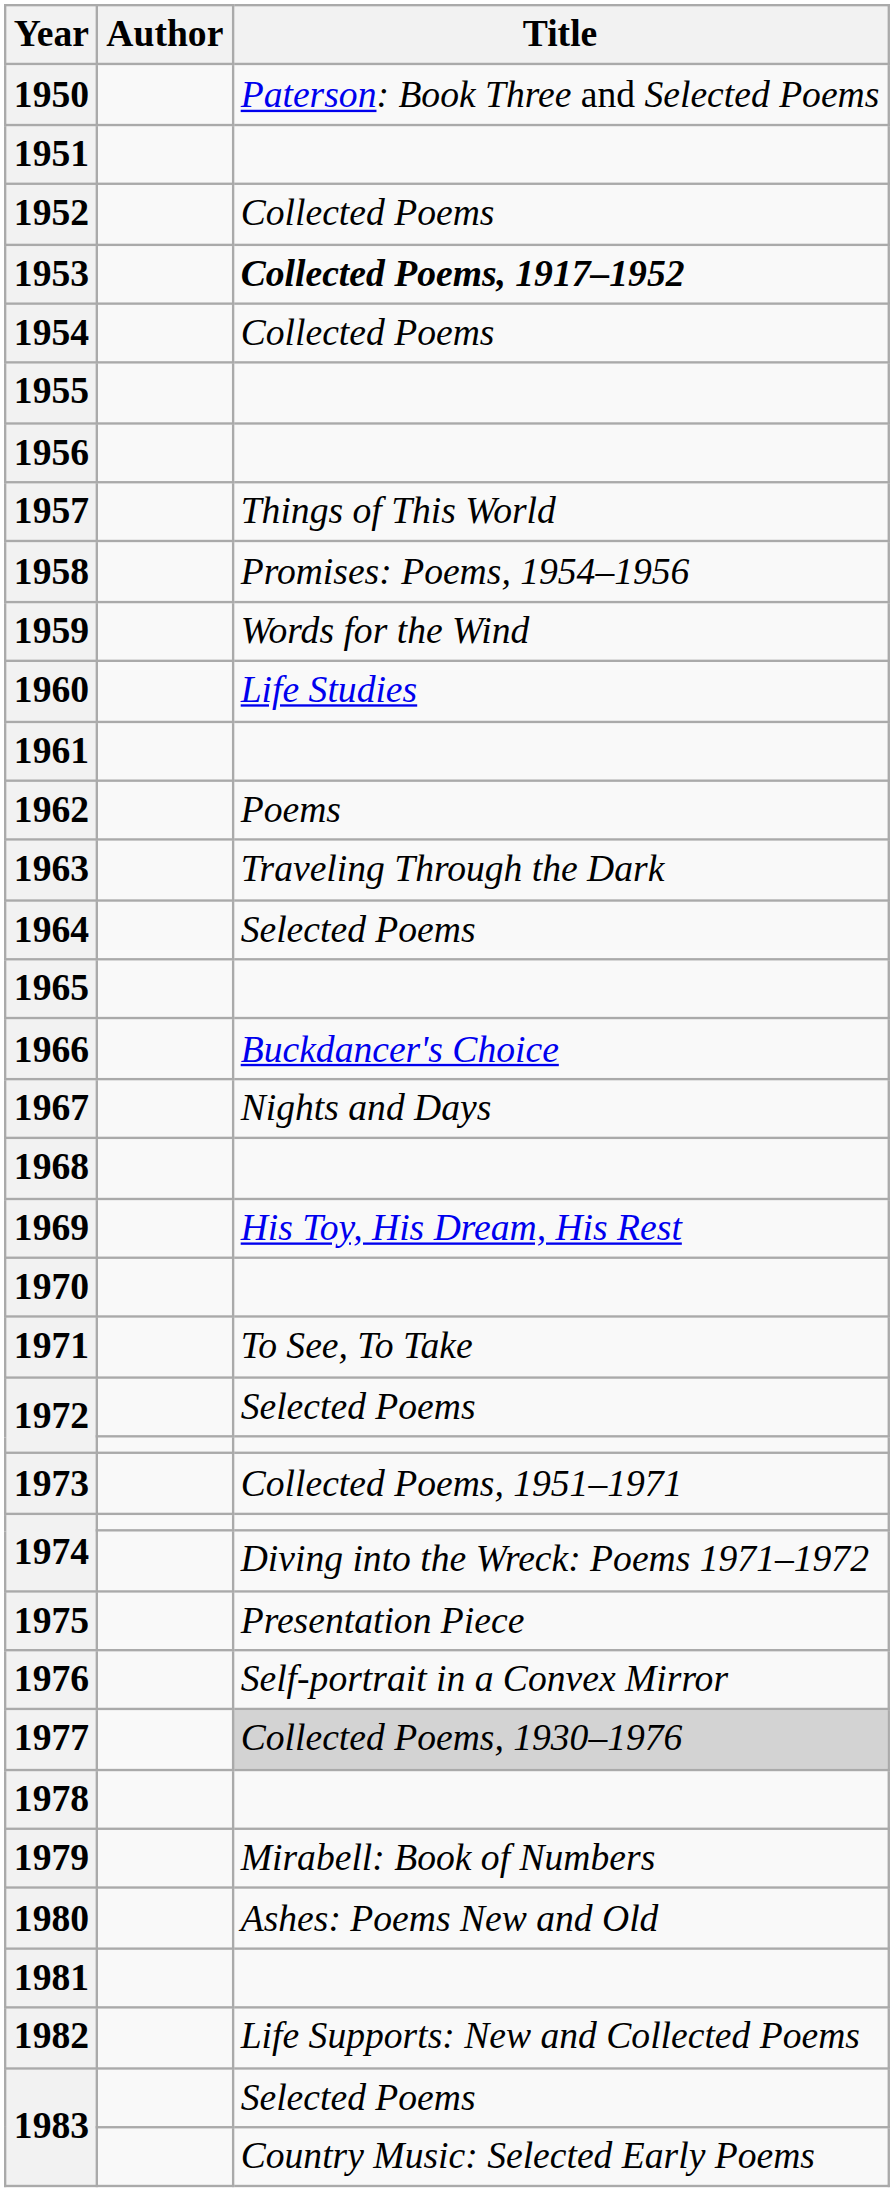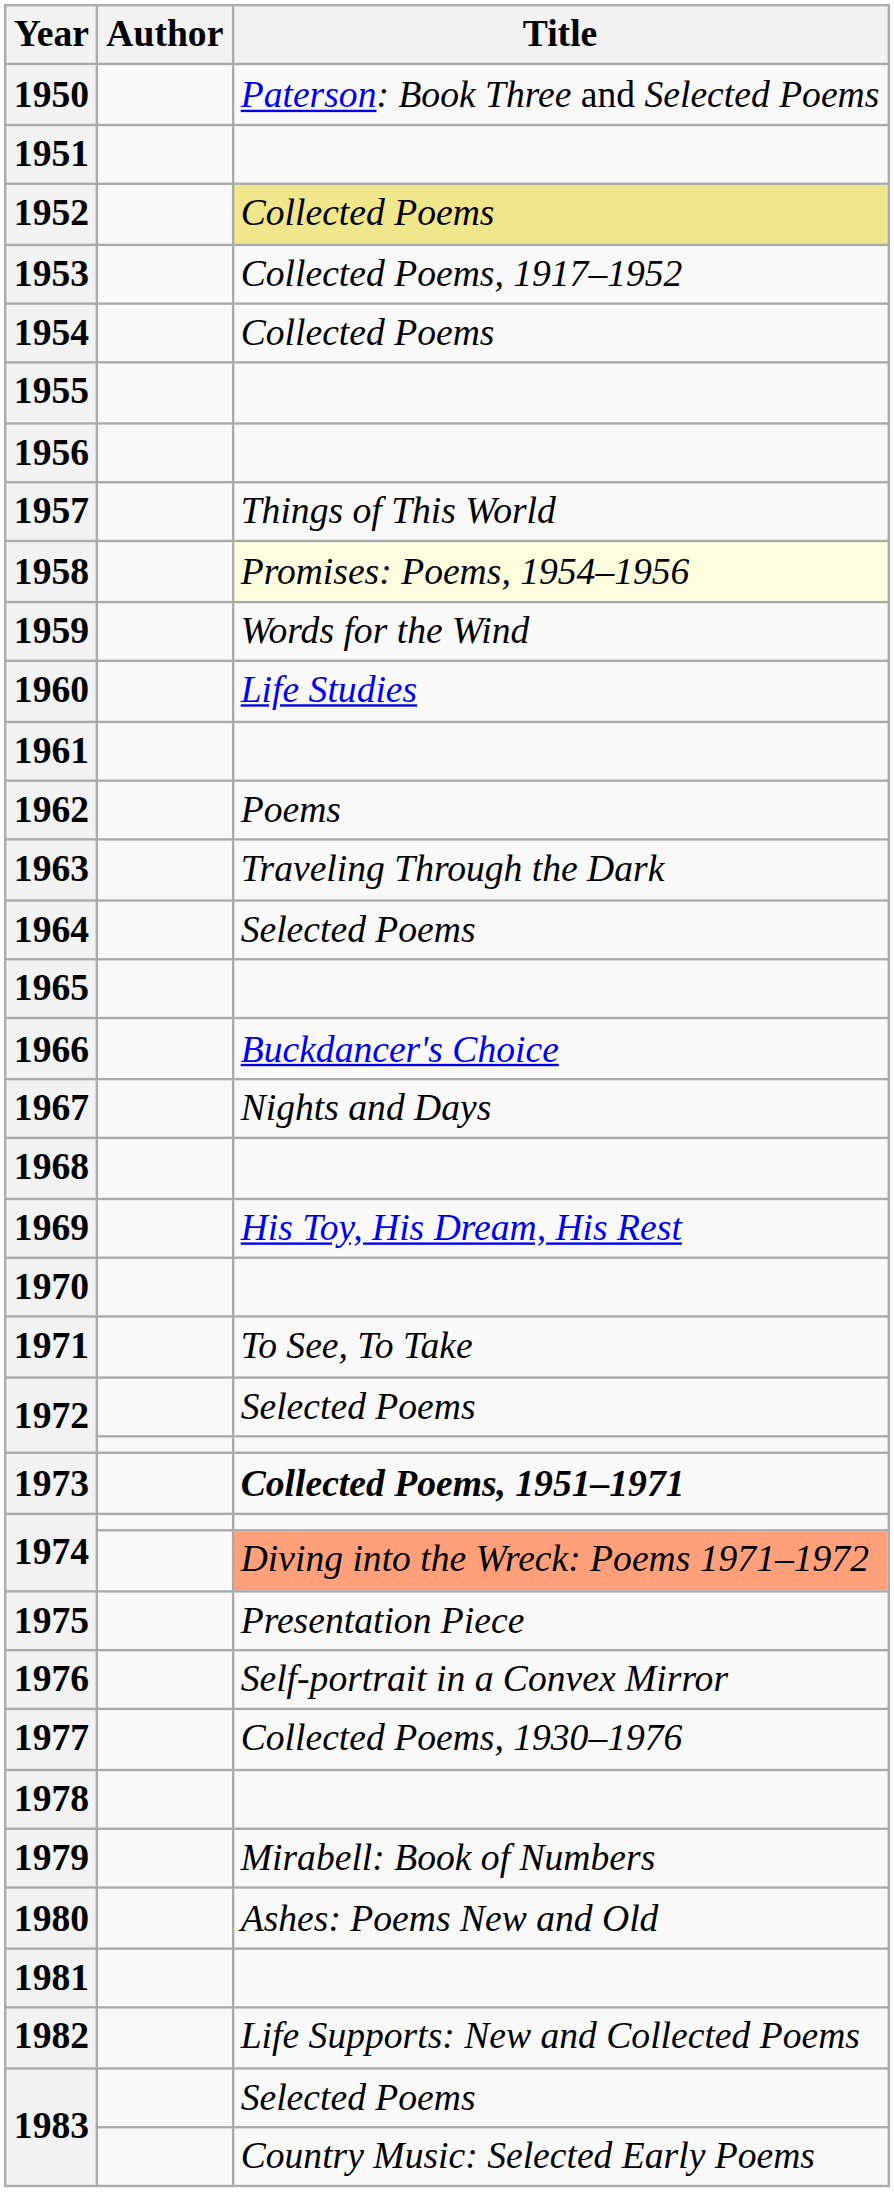(368, 213) no background -> (368, 213) khaki background
(463, 272) bold -> (462, 272) normal
(465, 570) no background -> (465, 570) lightyellow background
(462, 1482) normal -> (463, 1482) bold
(555, 1559) no background -> (555, 1559) lightsalmon background
(462, 1738) lightgrey background -> (462, 1738) no background
